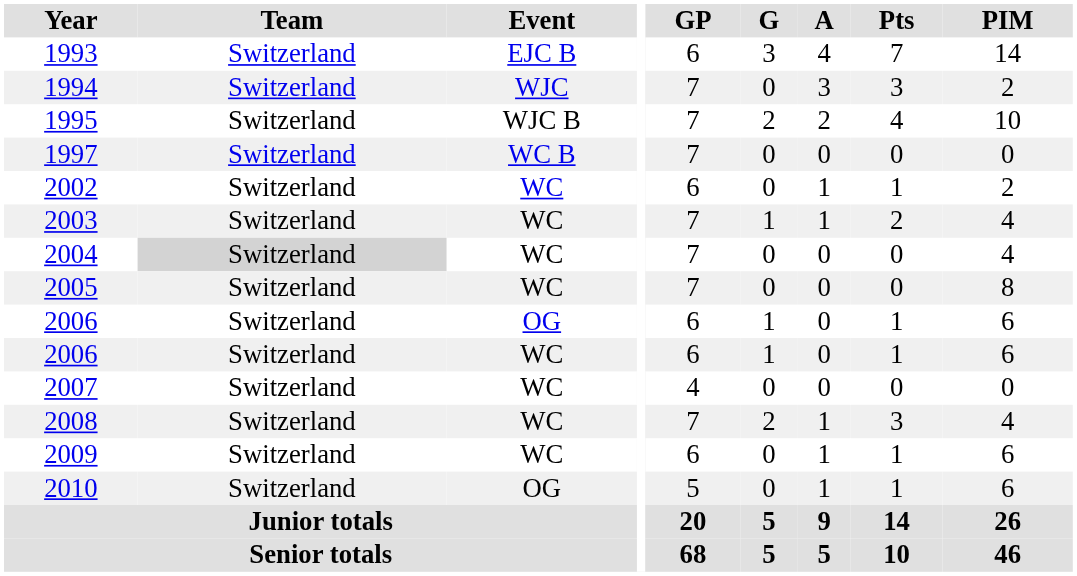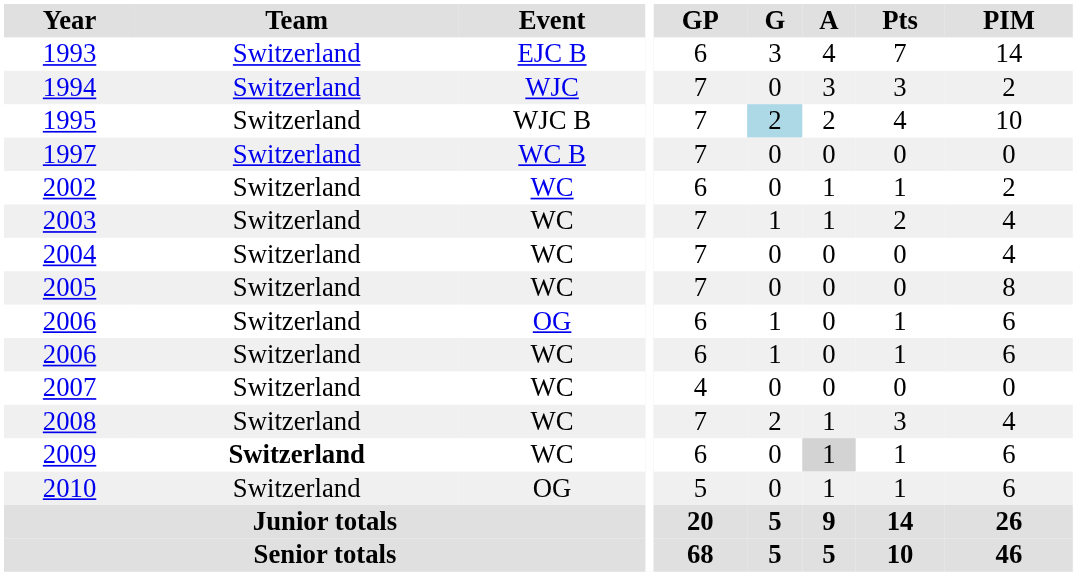(769, 120) no background -> (775, 120) lightblue background
(292, 254) lightgrey background -> (297, 254) no background
(292, 454) normal -> (297, 454) bold
(824, 454) no background -> (829, 454) lightgrey background
